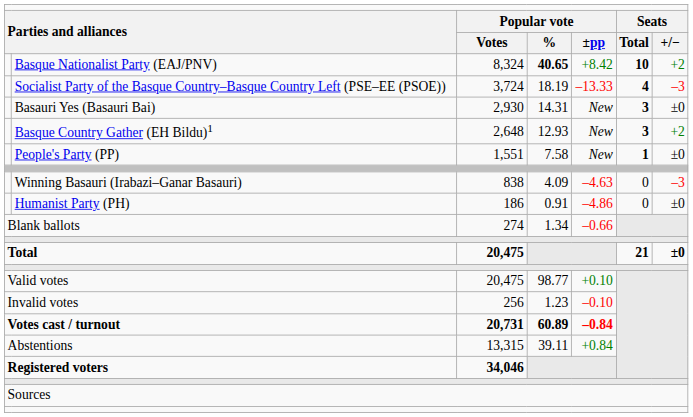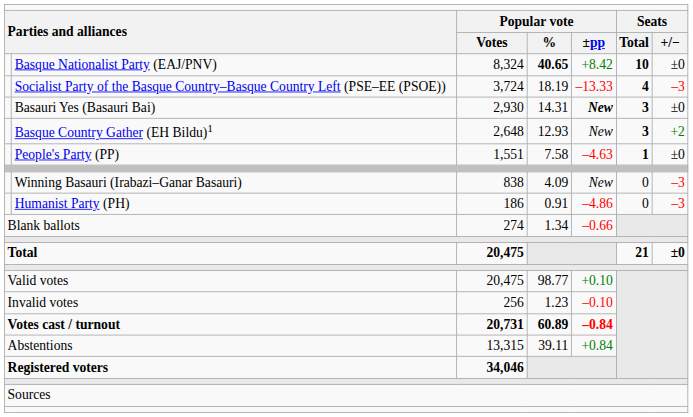(678, 64) +2 -> (678, 64) ±0
(601, 107) normal -> (600, 107) bold
(601, 154) New -> (598, 154) –4.63
(598, 182) –4.63 -> (601, 182) New
(678, 204) ±0 -> (678, 204) –3
